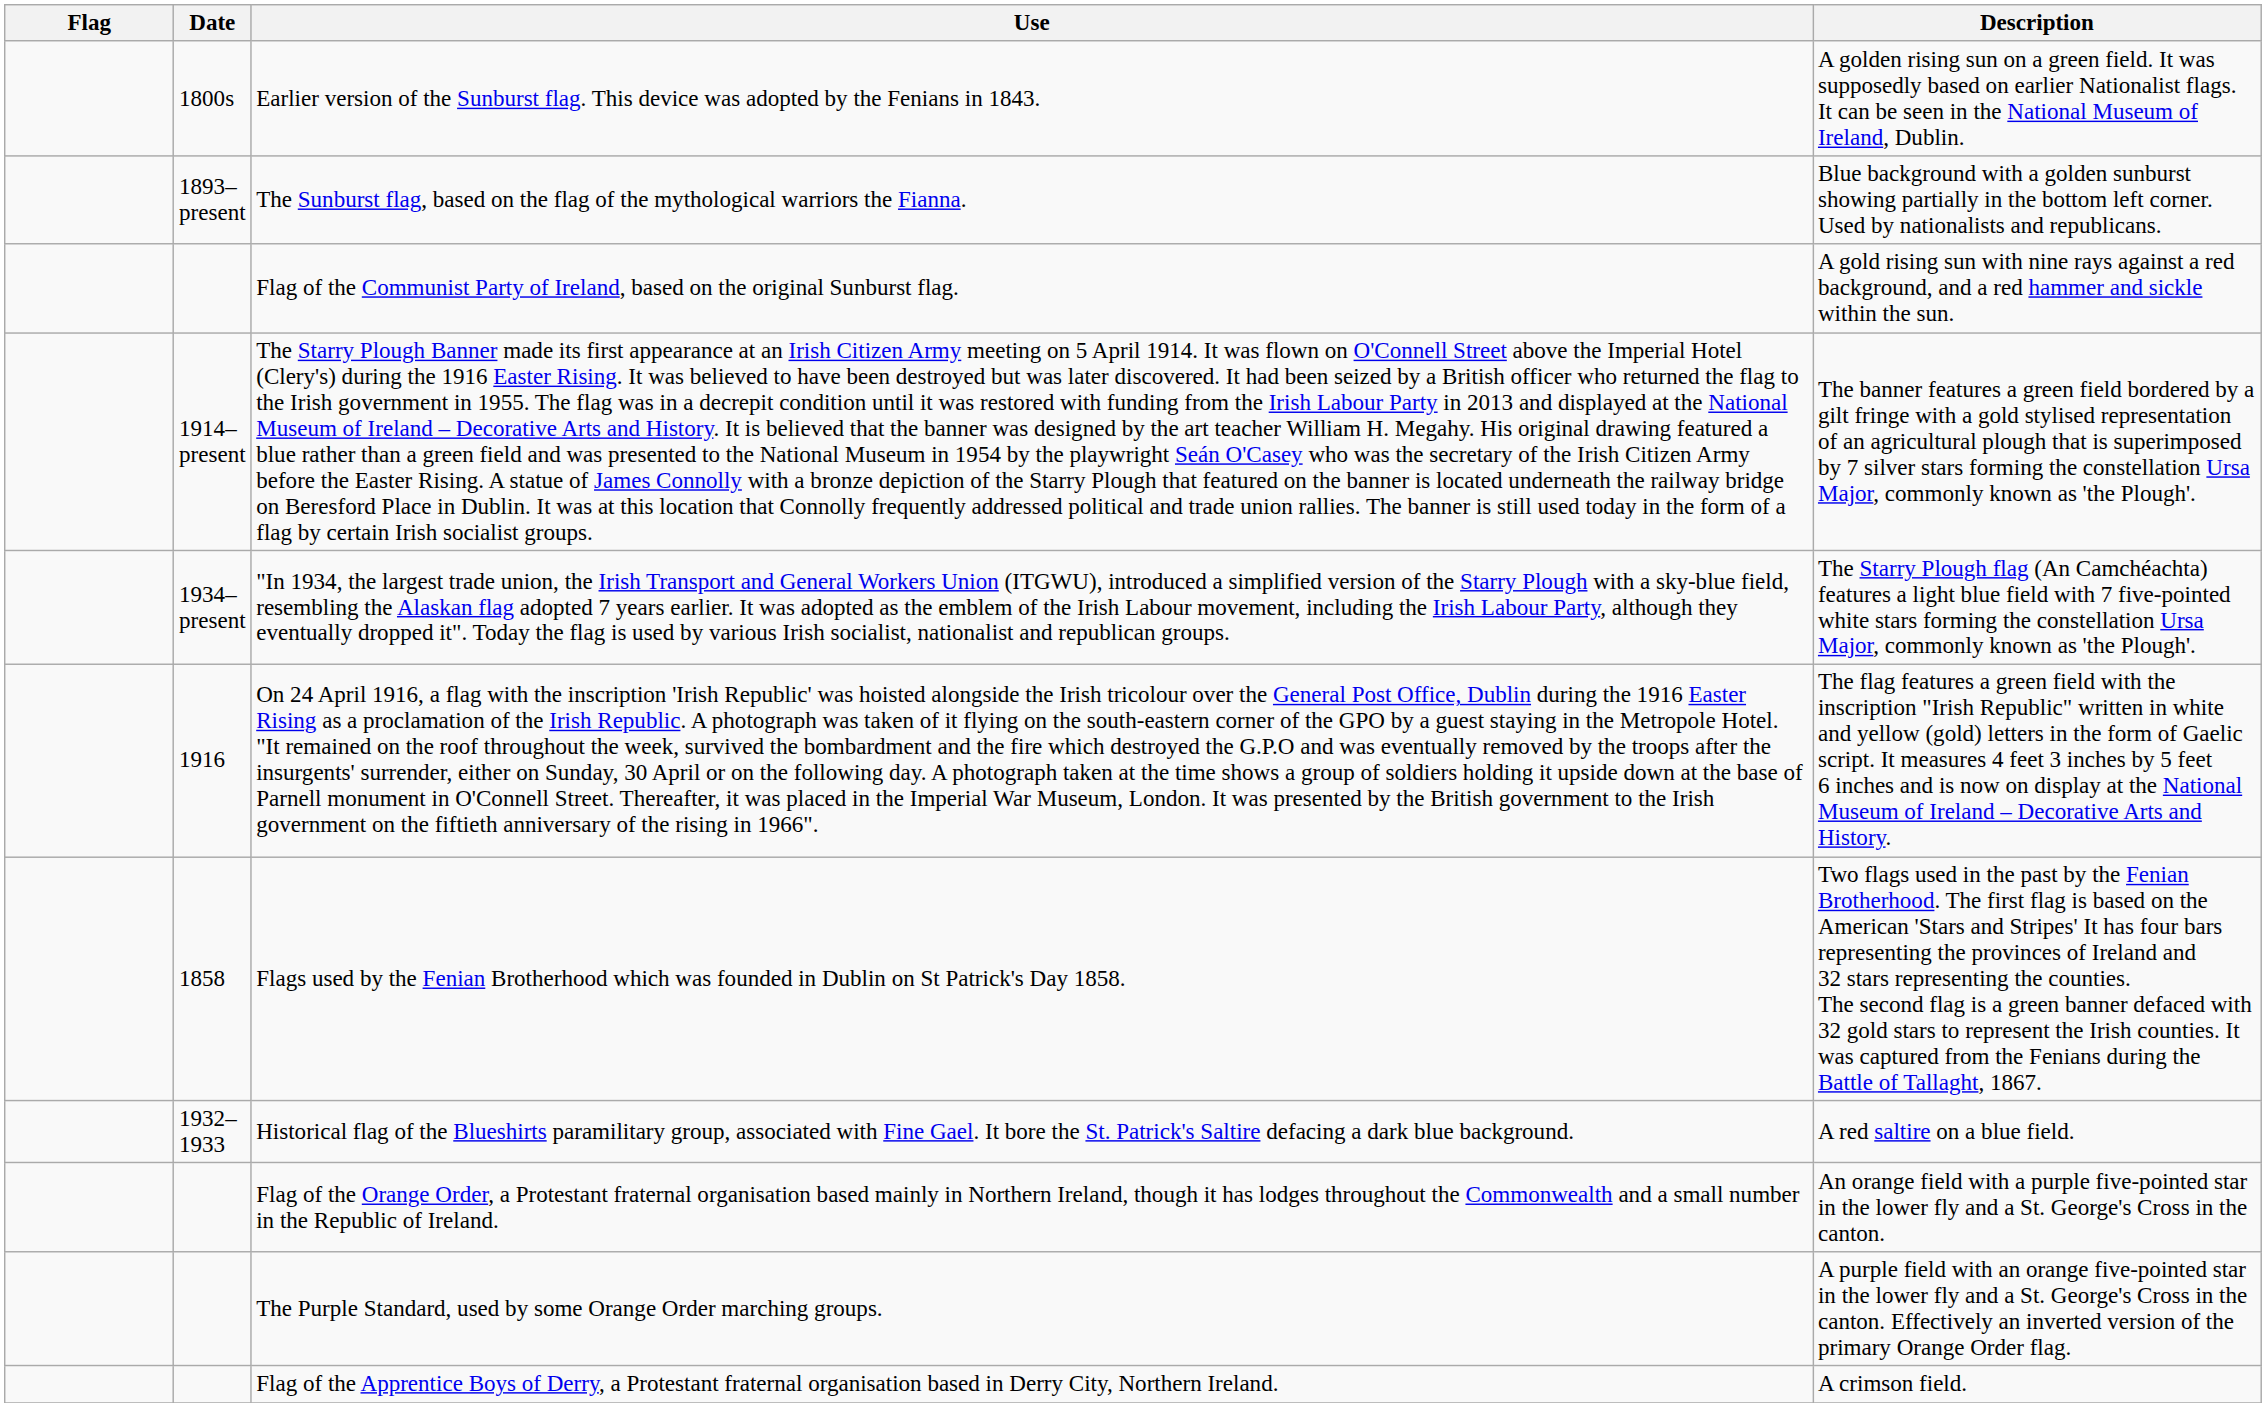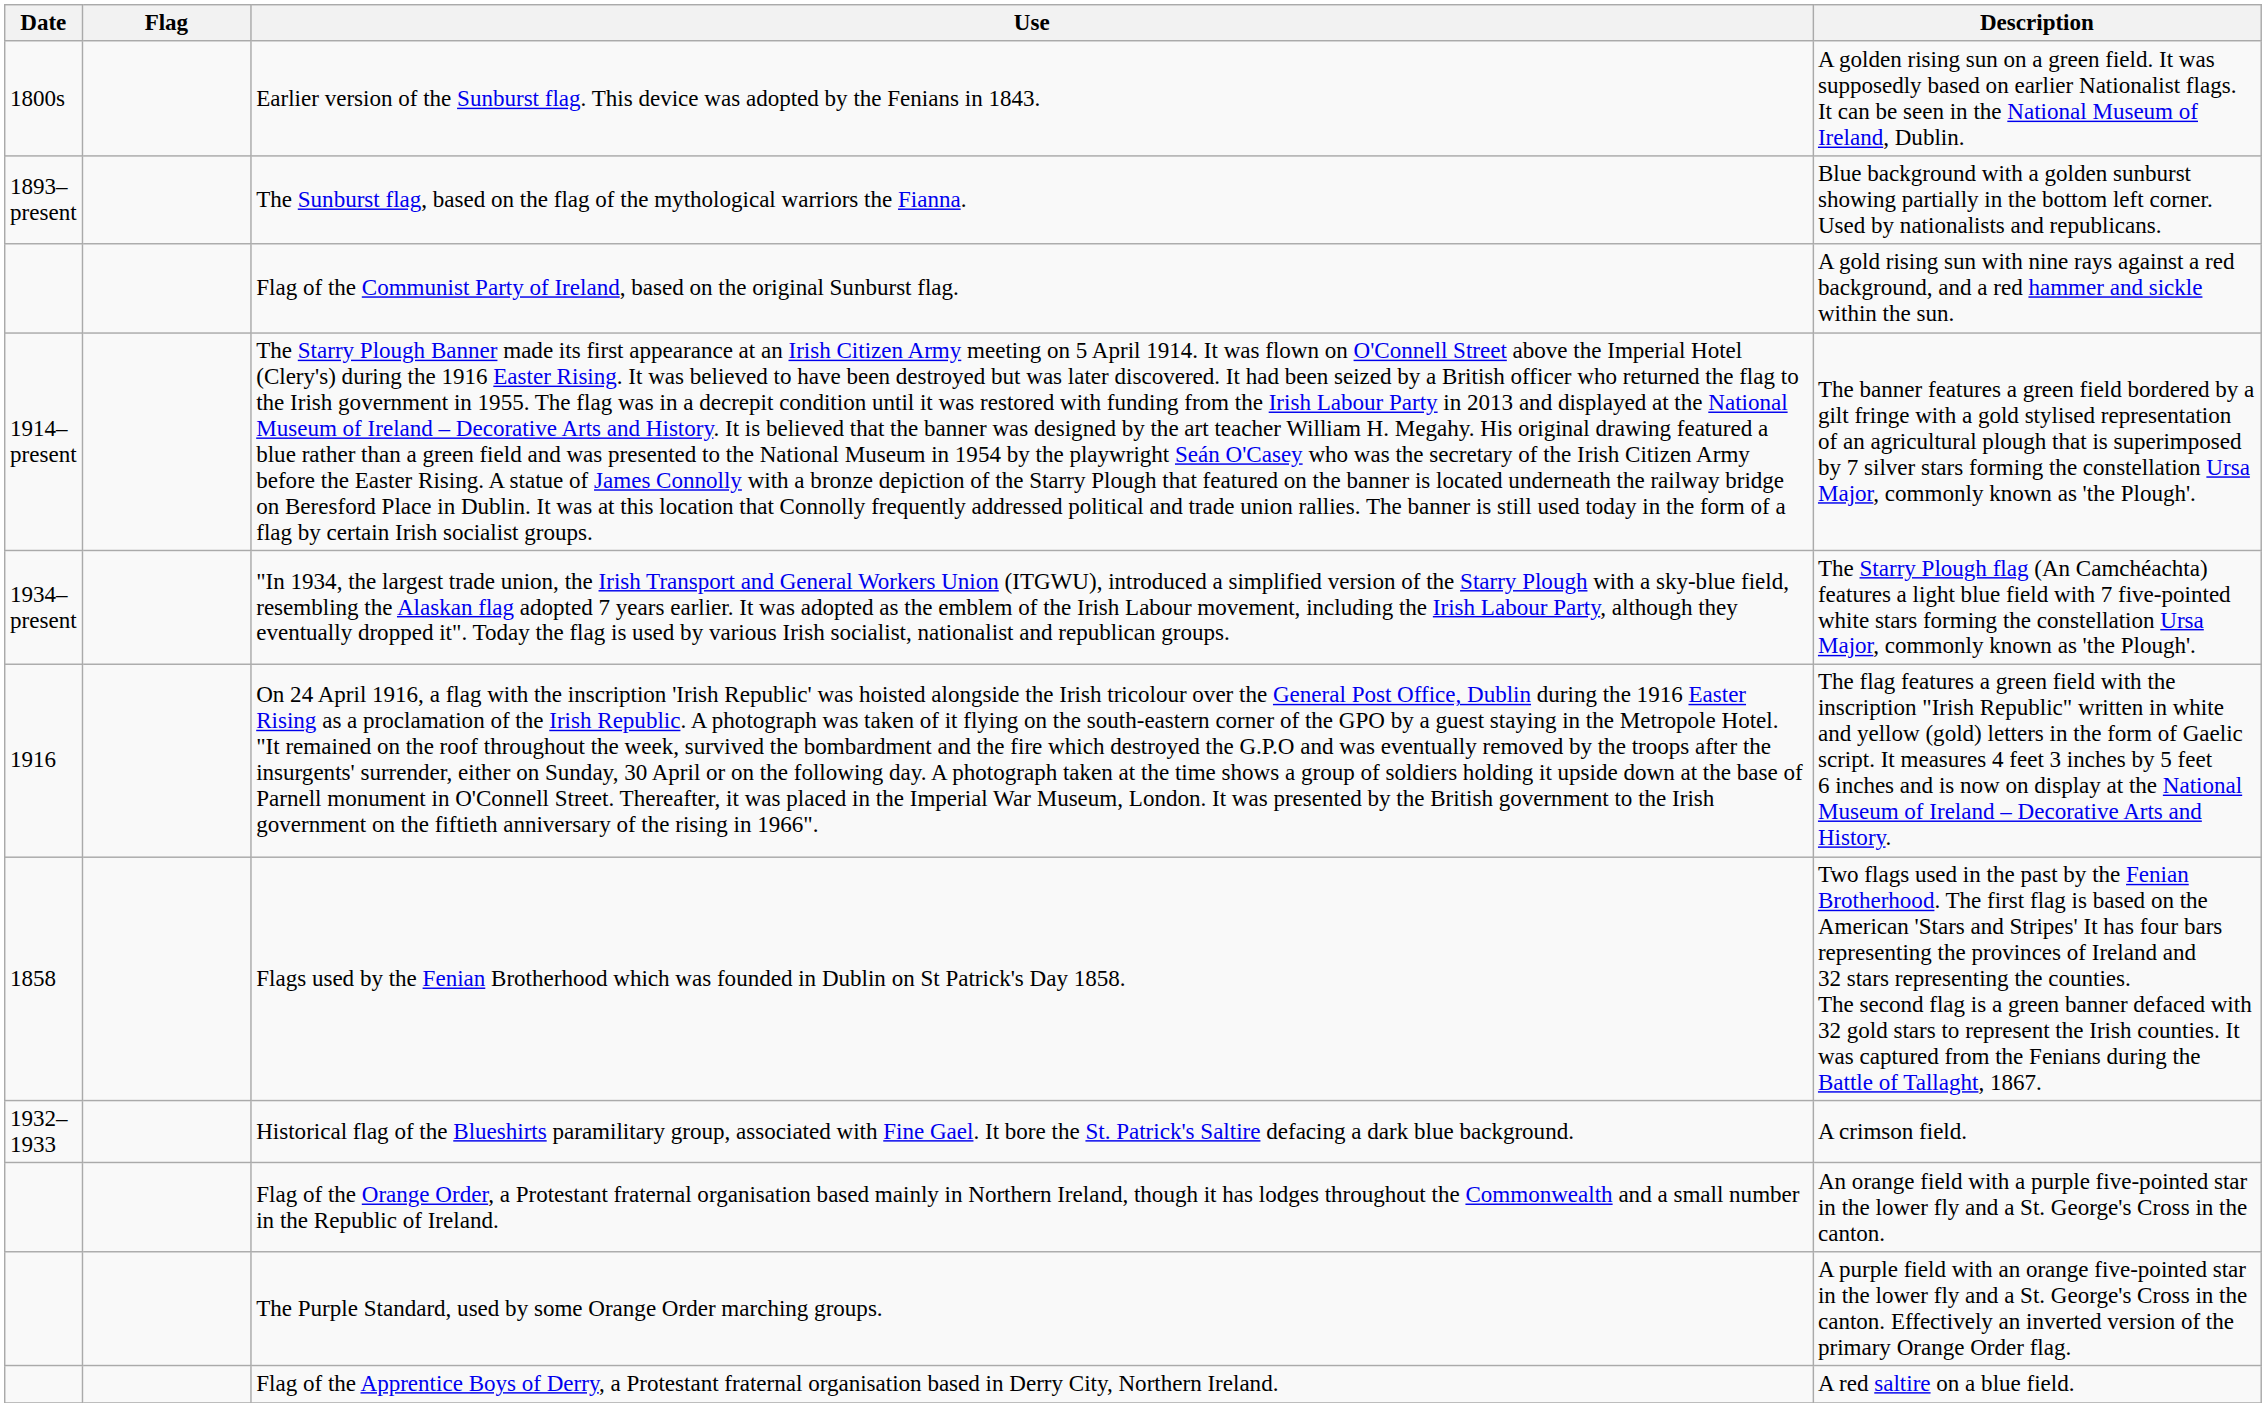columns swapped: (89, 22) <-> (212, 22)
(1946, 1131) A red saltire on a blue field. -> (1893, 1131) A crimson field.
(1893, 1383) A crimson field. -> (1946, 1383) A red saltire on a blue field.
